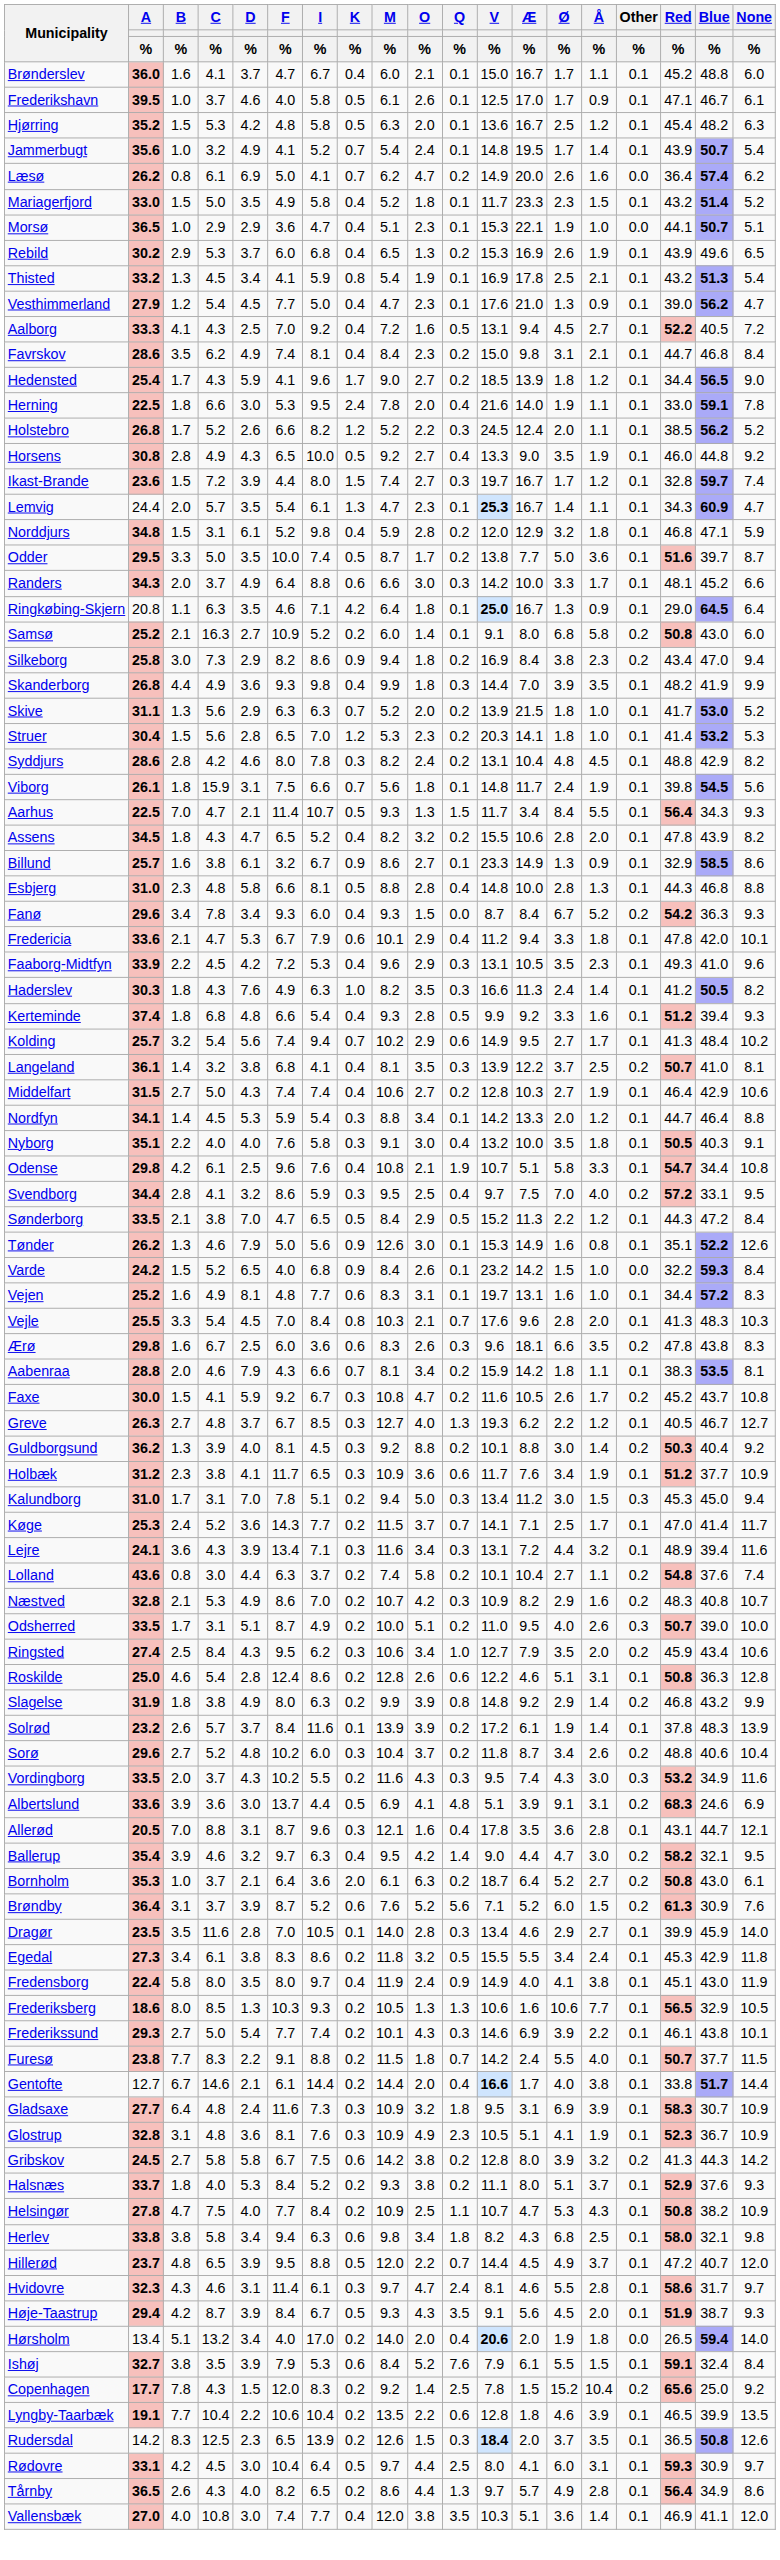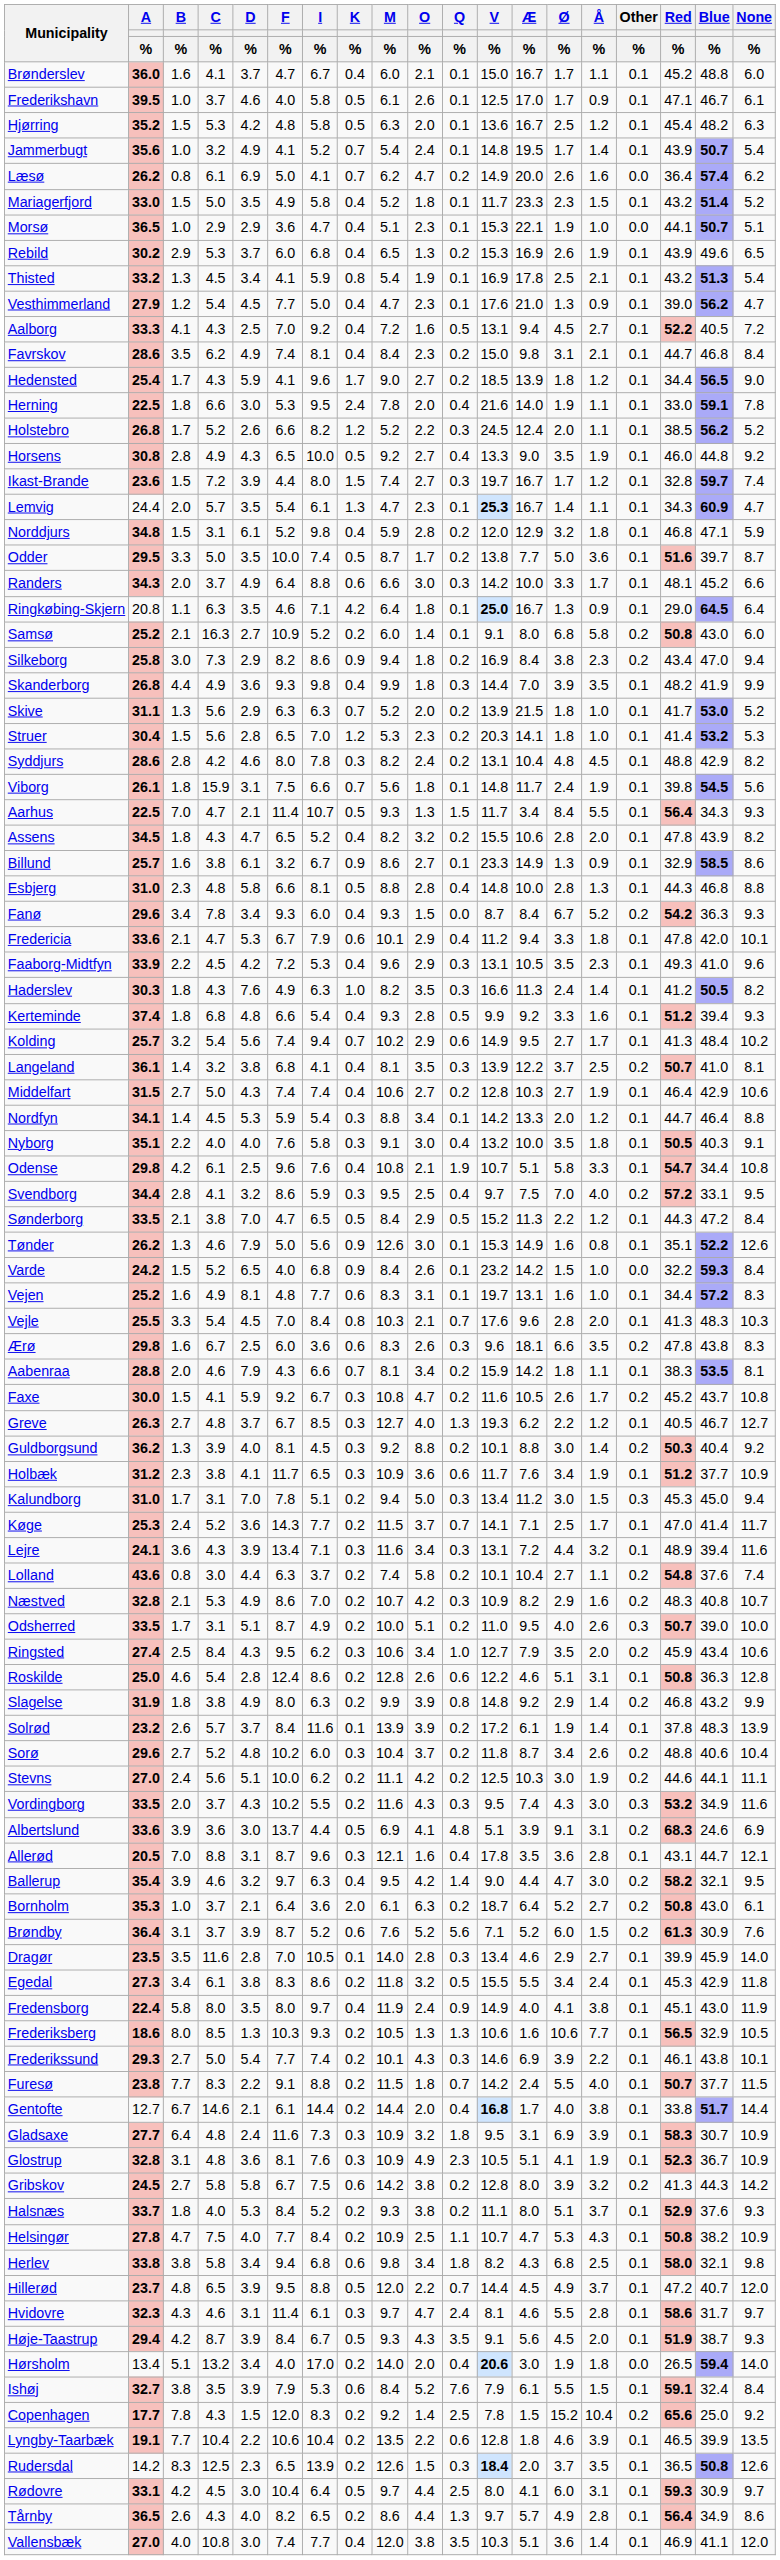+ row: (30, 1779)
(494, 2084) 16.6 -> (494, 2110) 16.8
(320, 2237) 6.3 -> (320, 2262) 6.8
(529, 2338) 2.0 -> (529, 2364) 3.0
